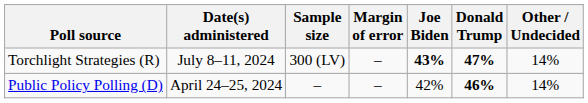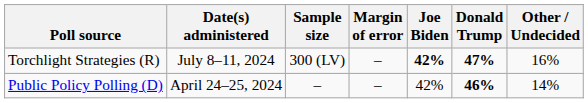(430, 60) 43% -> (430, 60) 42%
(545, 60) 14% -> (545, 60) 16%
